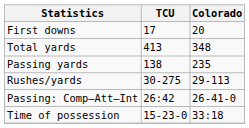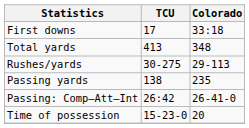(198, 30) 20 -> (208, 30) 33:18
rows swapped: (44, 81) <-> (48, 64)
(208, 115) 33:18 -> (198, 115) 20
